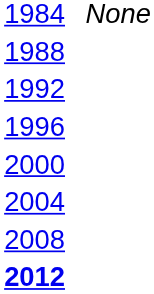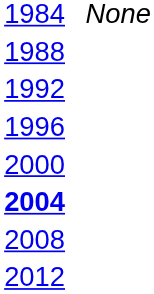(35, 202) normal -> (35, 202) bold
(35, 277) bold -> (35, 277) normal
